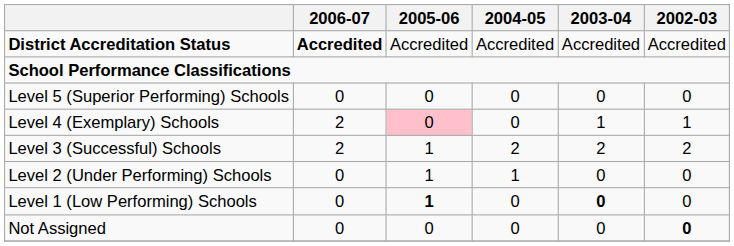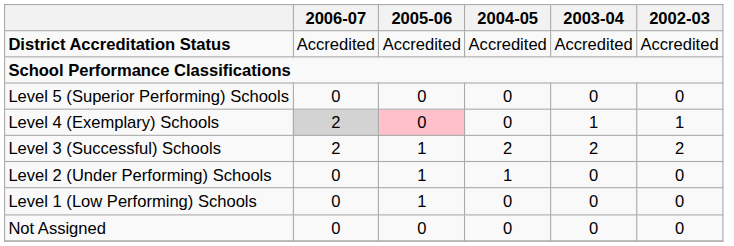(340, 44) bold -> (336, 44) normal
(340, 123) no background -> (336, 123) lightgrey background
(429, 201) bold -> (422, 201) normal
(601, 201) bold -> (594, 201) normal
(687, 228) bold -> (680, 228) normal
